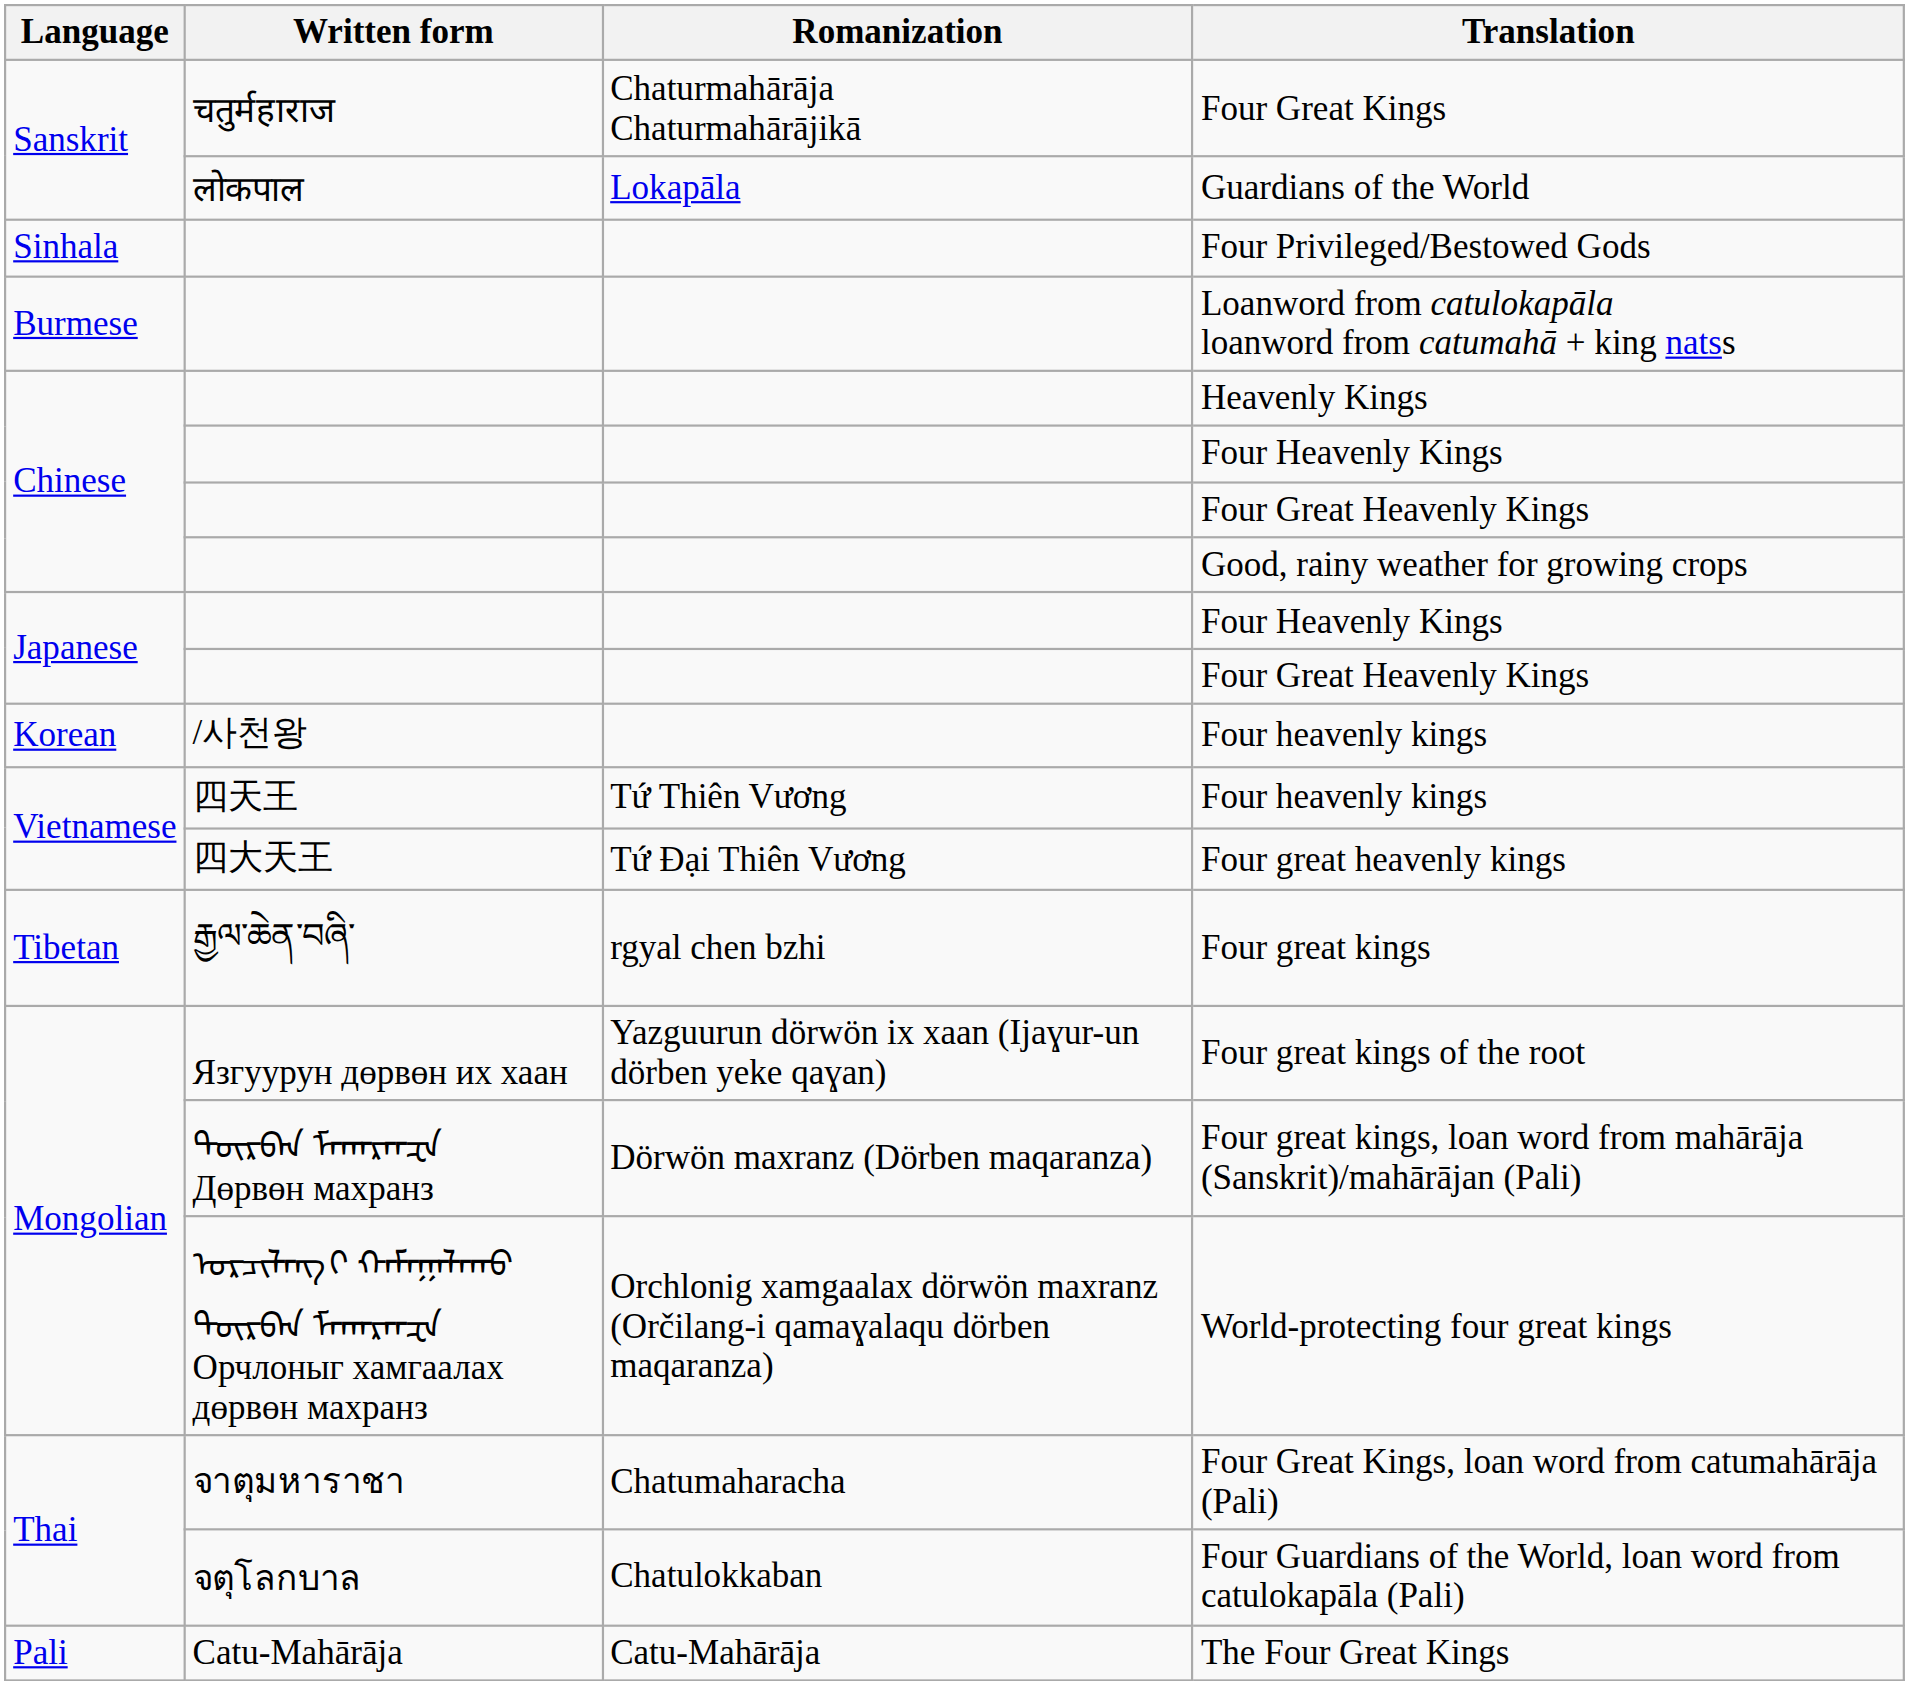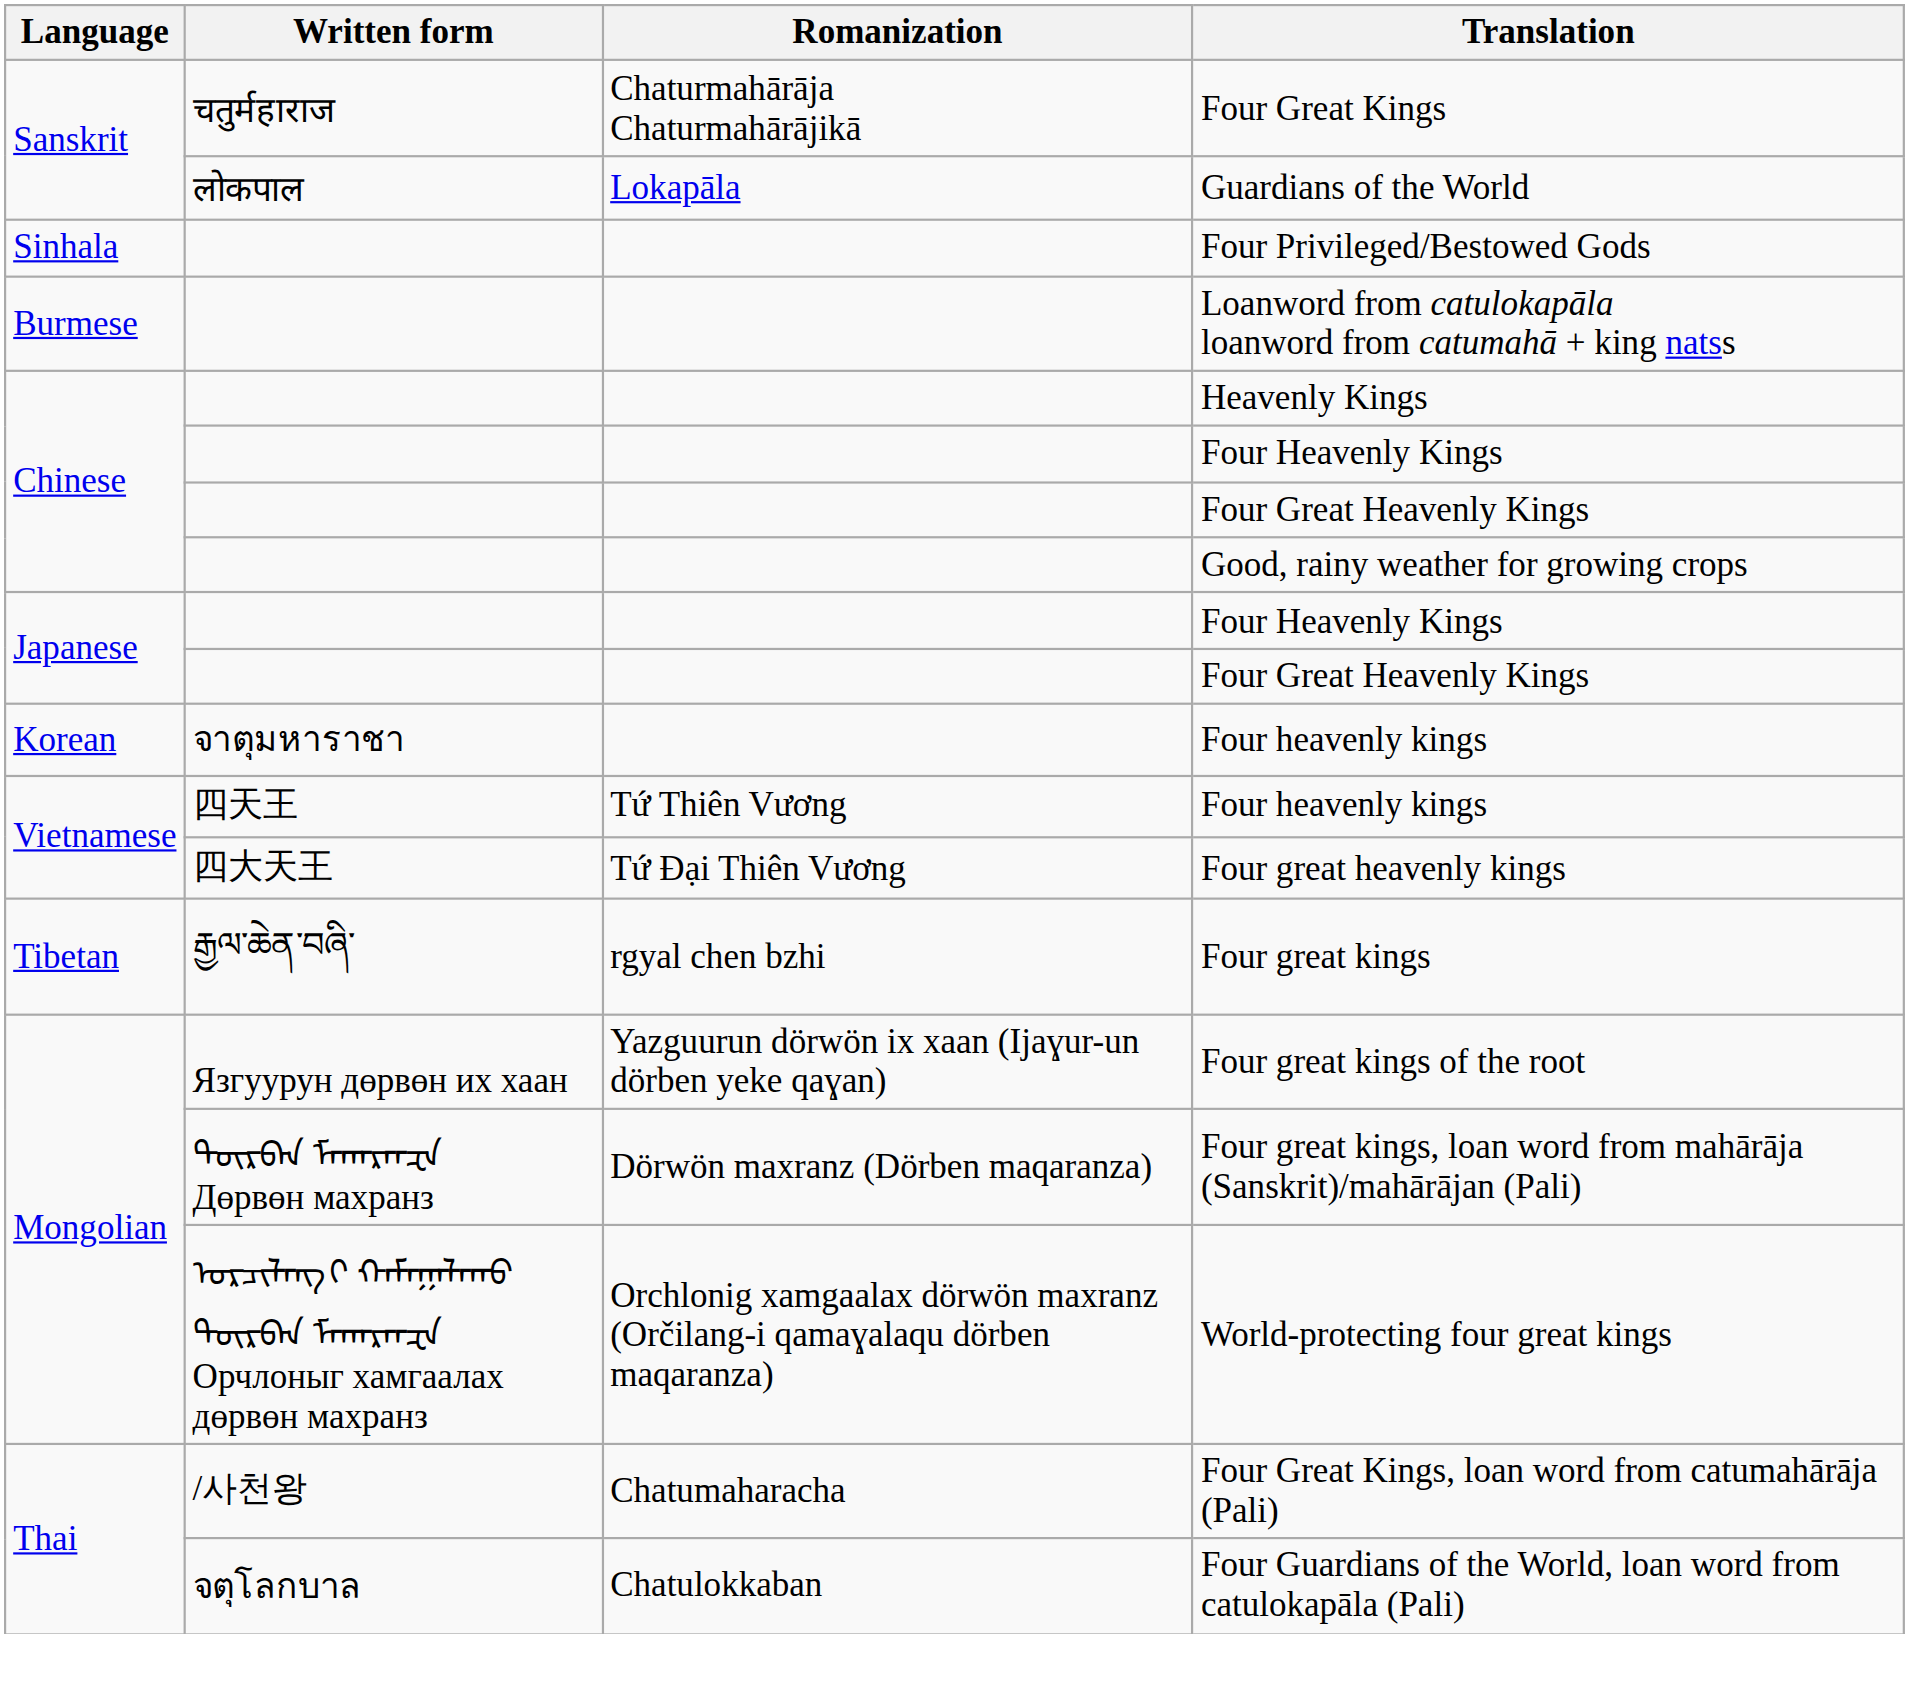(250, 733) /사천왕 -> (299, 739) จาตุมหาราชา
(299, 1482) จาตุมหาราชา -> (250, 1489) /사천왕
- row: (40, 1651)
